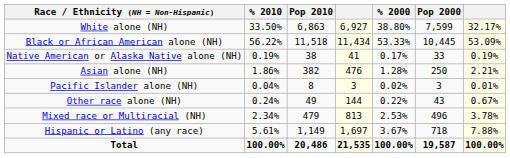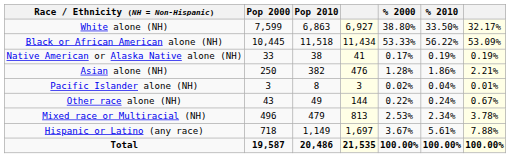columns swapped: (439, 12) <-> (266, 12)
